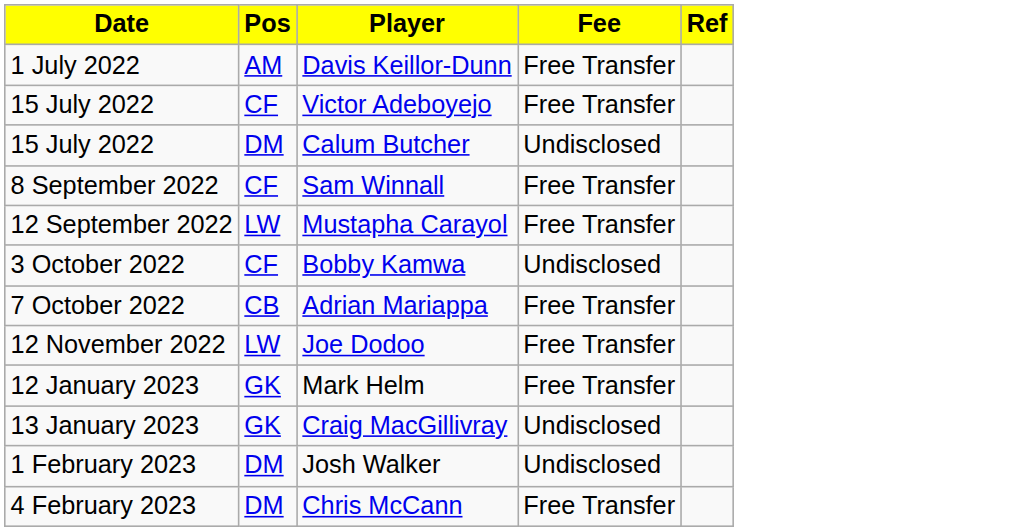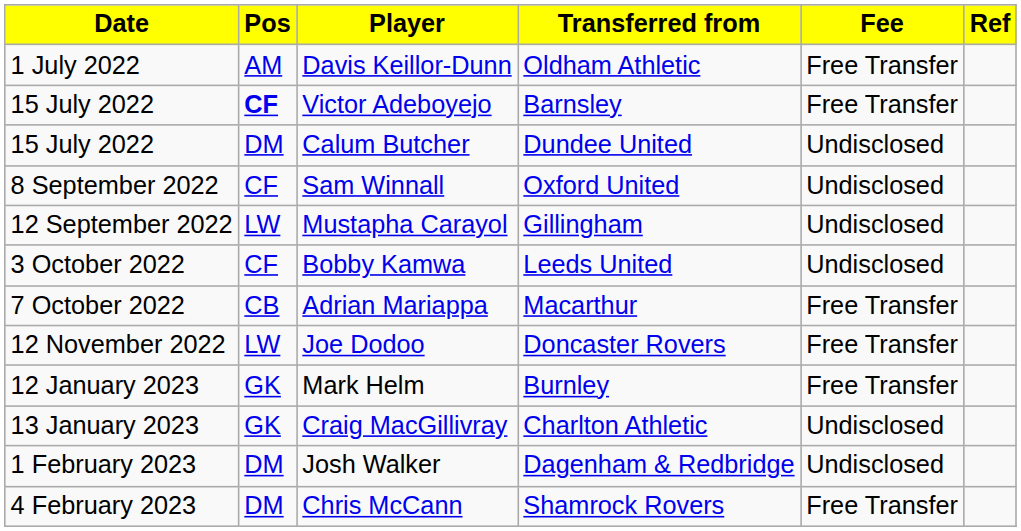+ column: (659, 24)
(261, 104) normal -> (261, 104) bold
(599, 184) Free Transfer -> (875, 184) Undisclosed
(599, 225) Free Transfer -> (875, 225) Undisclosed
